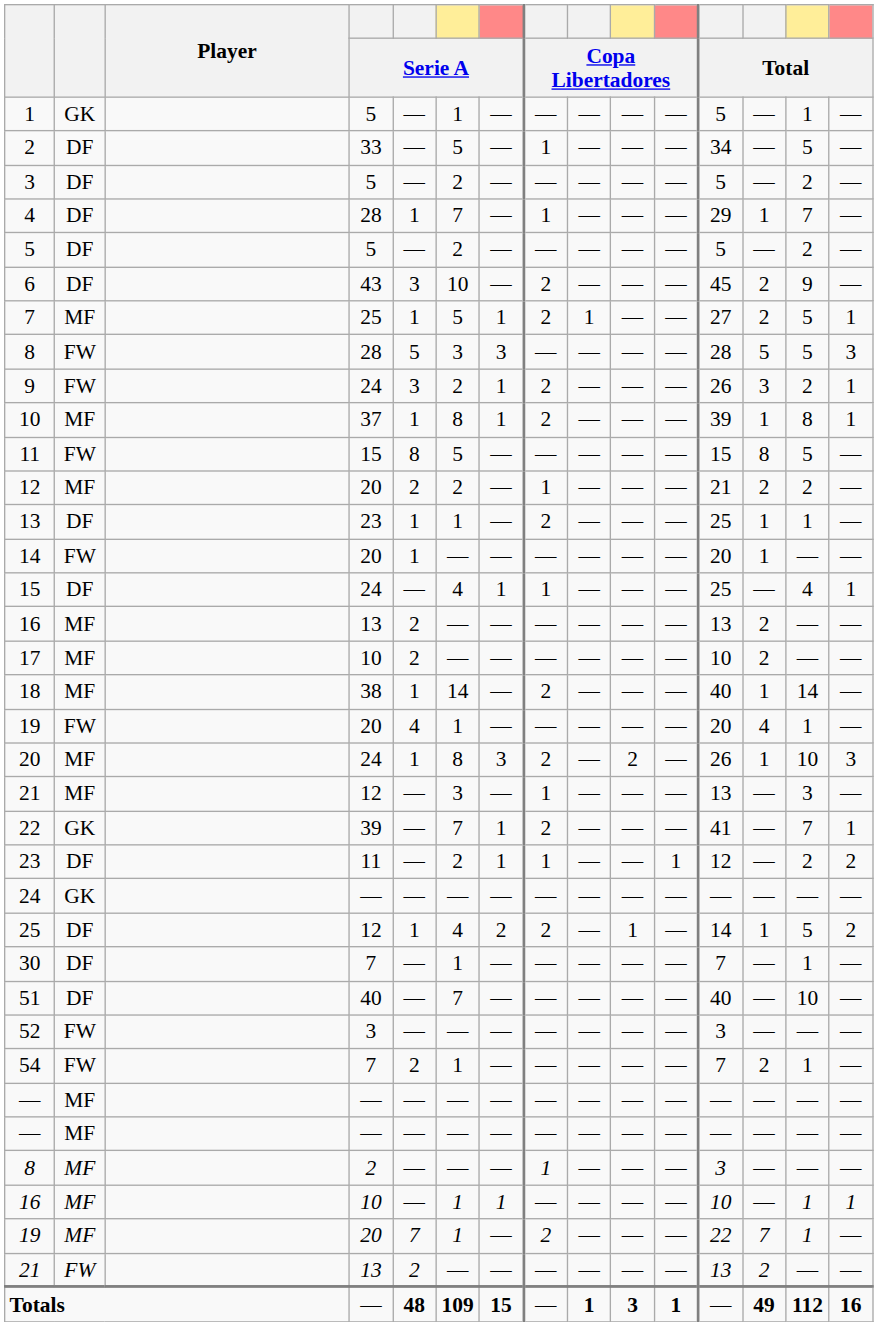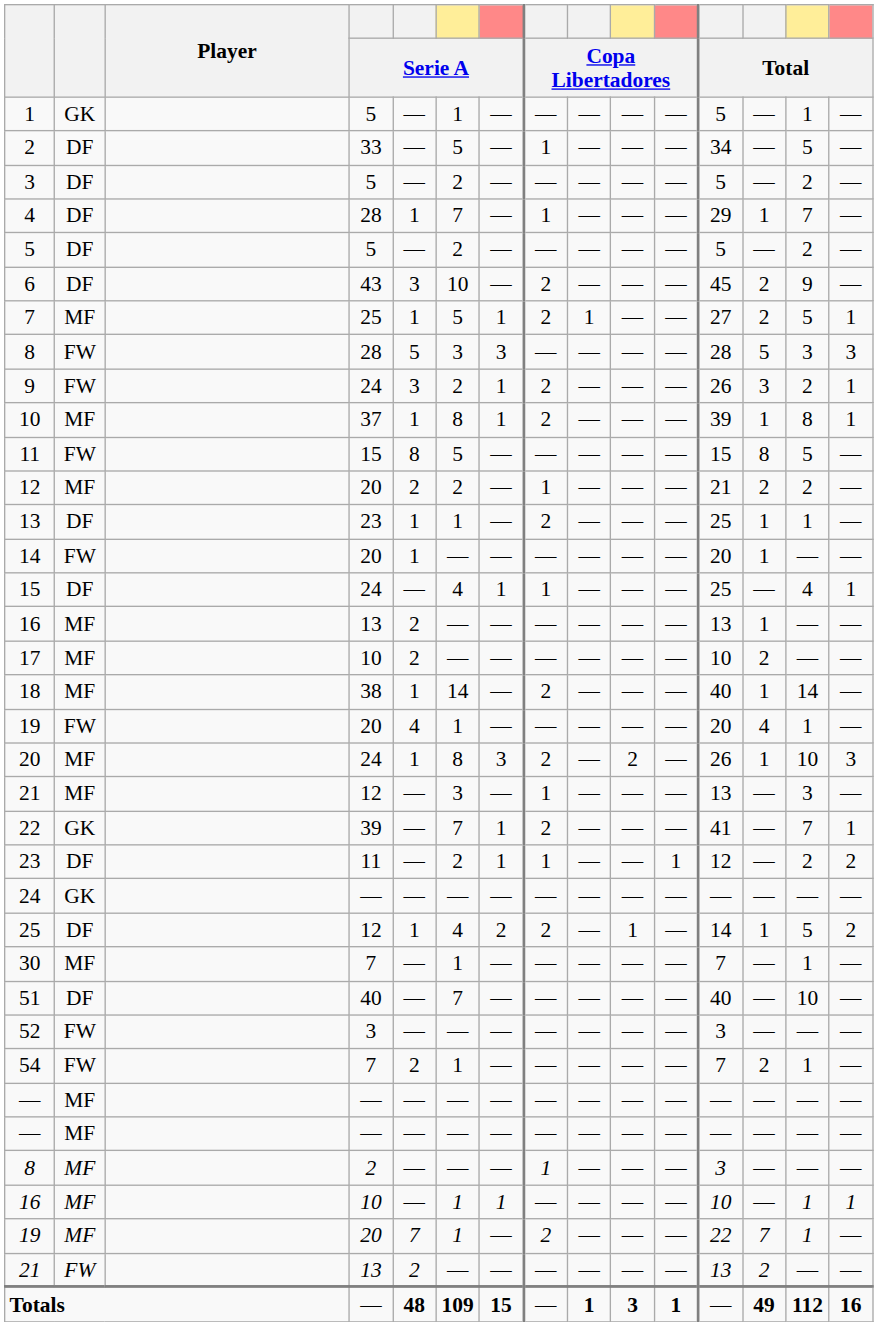(807, 351) 5 -> (807, 351) 3
(764, 623) 2 -> (764, 623) 1
(80, 963) DF -> (80, 963) MF
